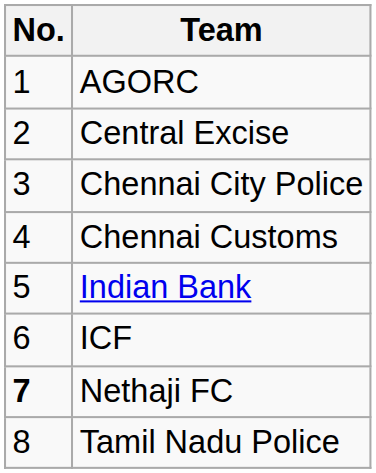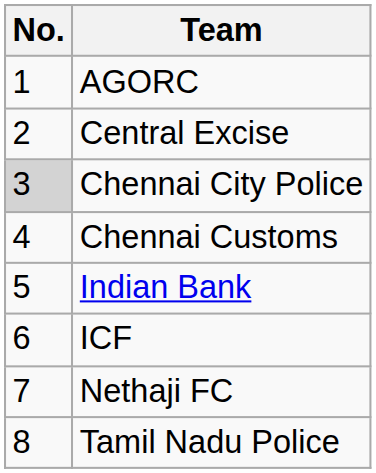(22, 184) no background -> (22, 184) lightgrey background
(22, 390) bold -> (22, 390) normal
